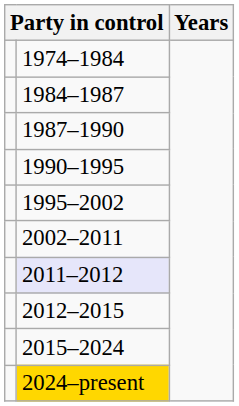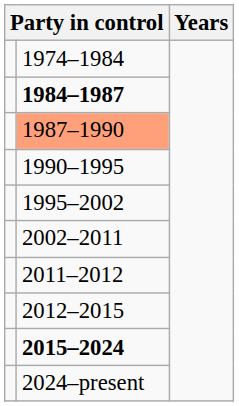(73, 94) normal -> (73, 94) bold
(73, 130) no background -> (73, 130) lightsalmon background
(73, 274) lavender background -> (73, 274) no background
(73, 346) normal -> (73, 346) bold
(83, 382) gold background -> (83, 382) no background
